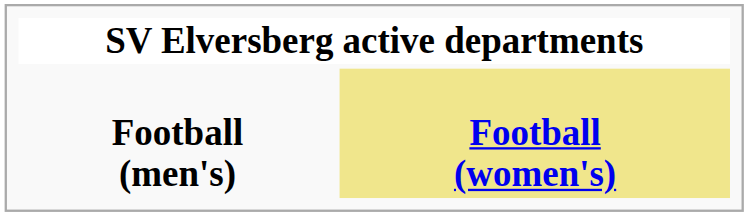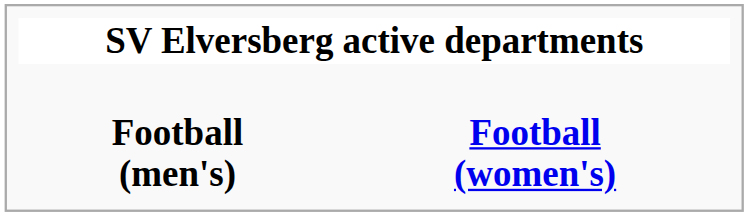(535, 153) khaki background -> (535, 153) no background
